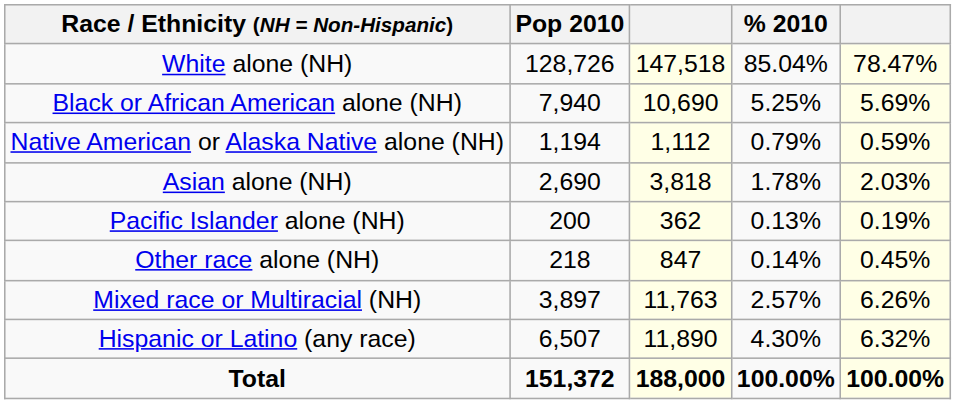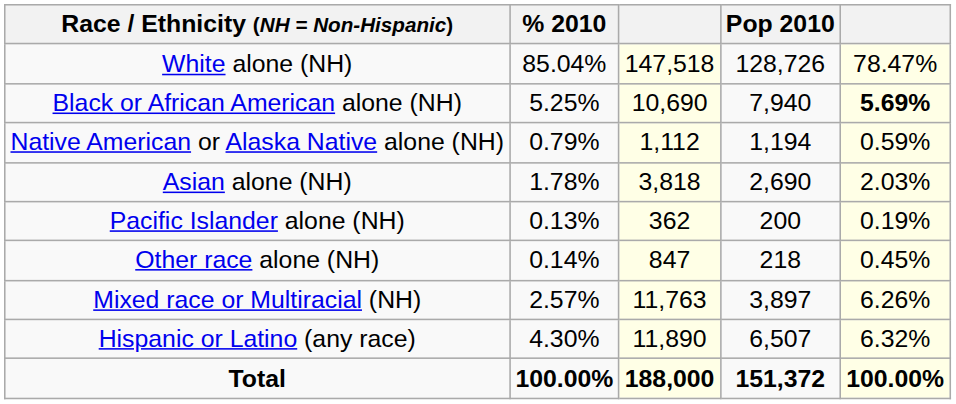columns swapped: (570, 24) <-> (786, 24)
(895, 102) normal -> (895, 102) bold
